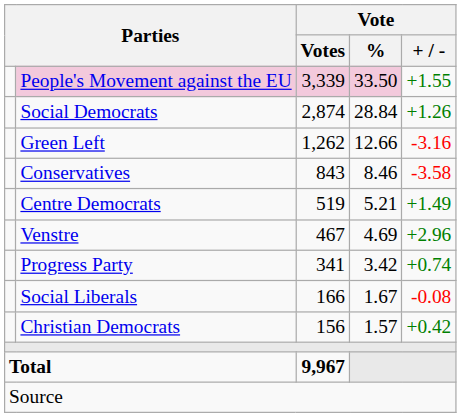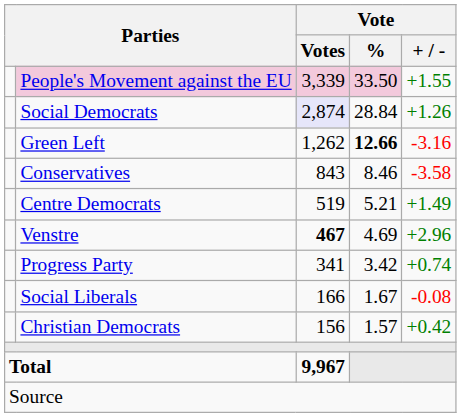(323, 111) no background -> (323, 111) lavender background
(376, 142) normal -> (376, 142) bold
(331, 234) normal -> (331, 234) bold
